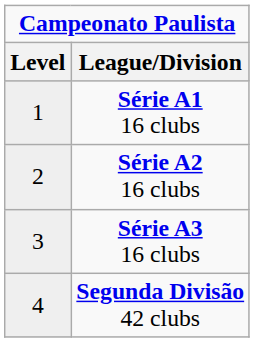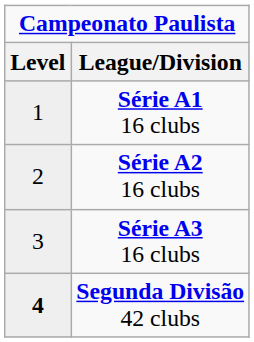(38, 304) normal -> (38, 304) bold
